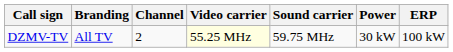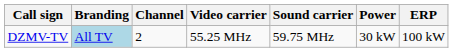(94, 36) no background -> (94, 36) lightblue background
(221, 36) lightyellow background -> (221, 36) no background
